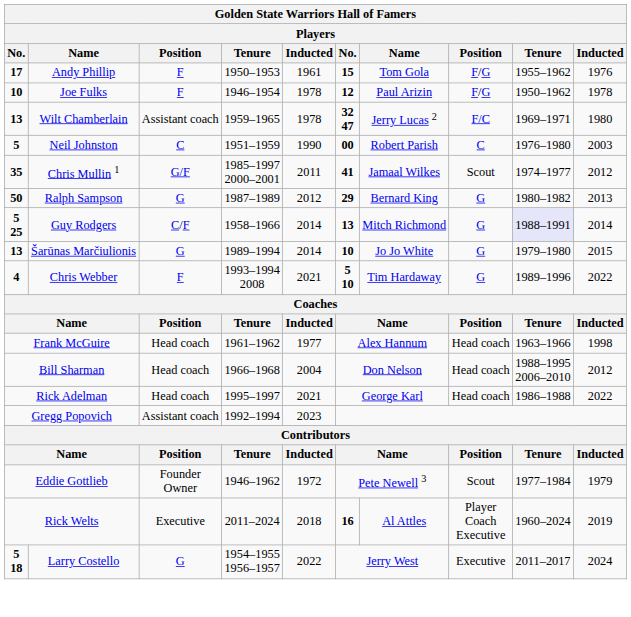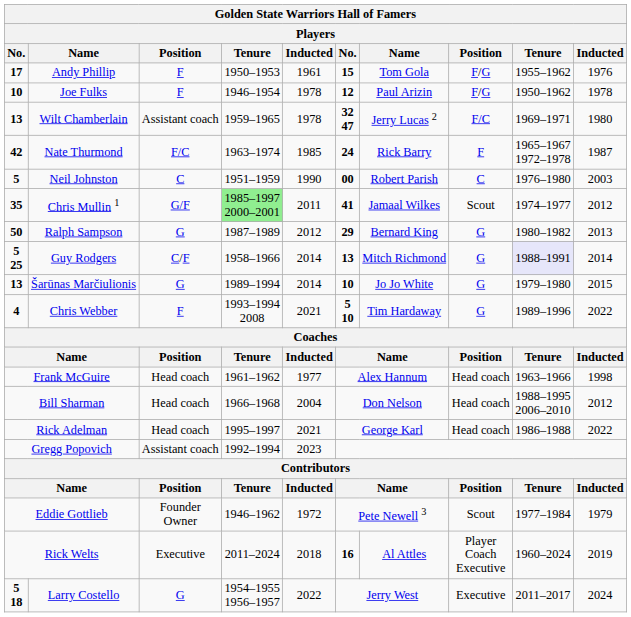+ row: (84, 152)
(252, 171) no background -> (252, 205) lightgreen background
